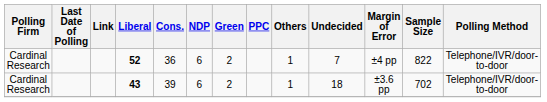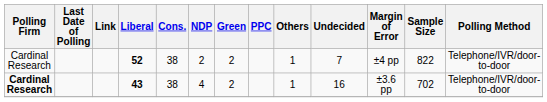(170, 61) 36 -> (172, 61) 38
(199, 61) 6 -> (202, 61) 2
(28, 85) normal -> (29, 85) bold
(170, 85) 39 -> (172, 85) 38
(199, 85) 6 -> (202, 85) 4
(337, 85) 18 -> (339, 85) 16
